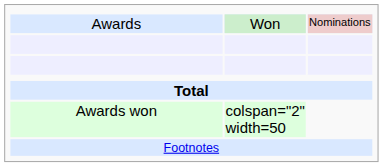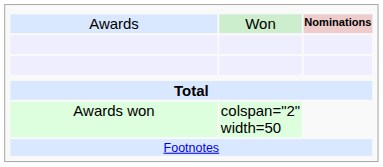(340, 22) normal -> (338, 22) bold
